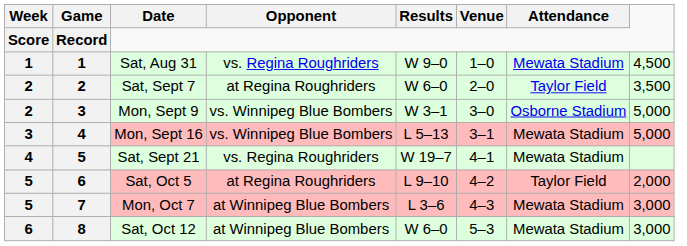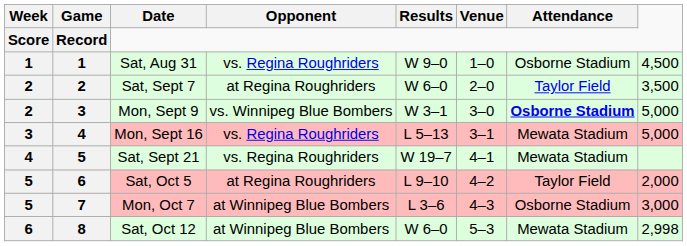(568, 63) Mewata Stadium -> (573, 63) Osborne Stadium
(568, 110) normal -> (573, 110) bold
(301, 134) vs. Winnipeg Blue Bombers -> (301, 134) vs. Regina Roughriders
(568, 205) Mewata Stadium -> (573, 205) Osborne Stadium
(652, 228) 3,000 -> (660, 228) 2,998
